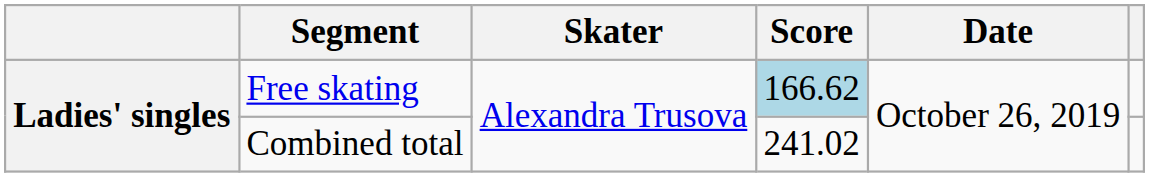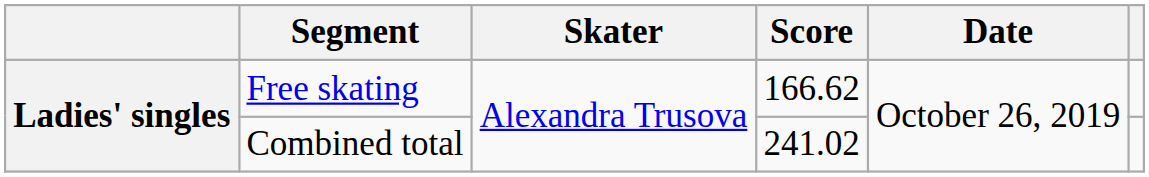(812, 87) lightblue background -> (812, 87) no background
